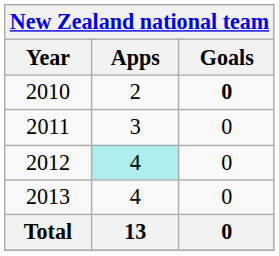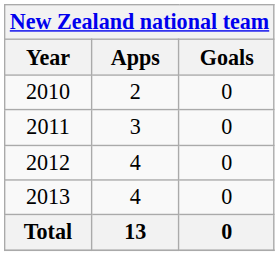(227, 92) bold -> (227, 92) normal
(135, 162) paleturquoise background -> (135, 162) no background
